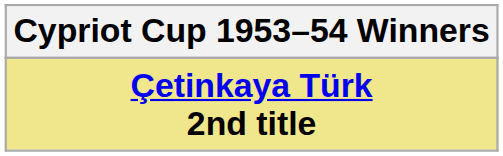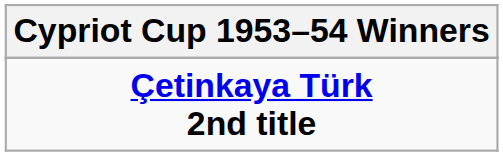(252, 103) khaki background -> (252, 103) no background
